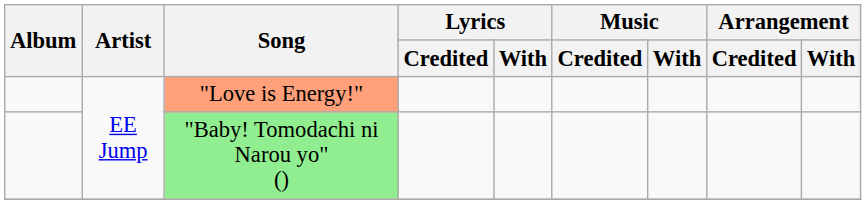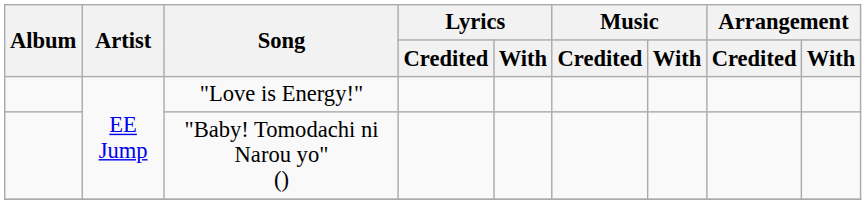(281, 93) lightsalmon background -> (281, 93) no background
(281, 155) lightgreen background -> (281, 155) no background
